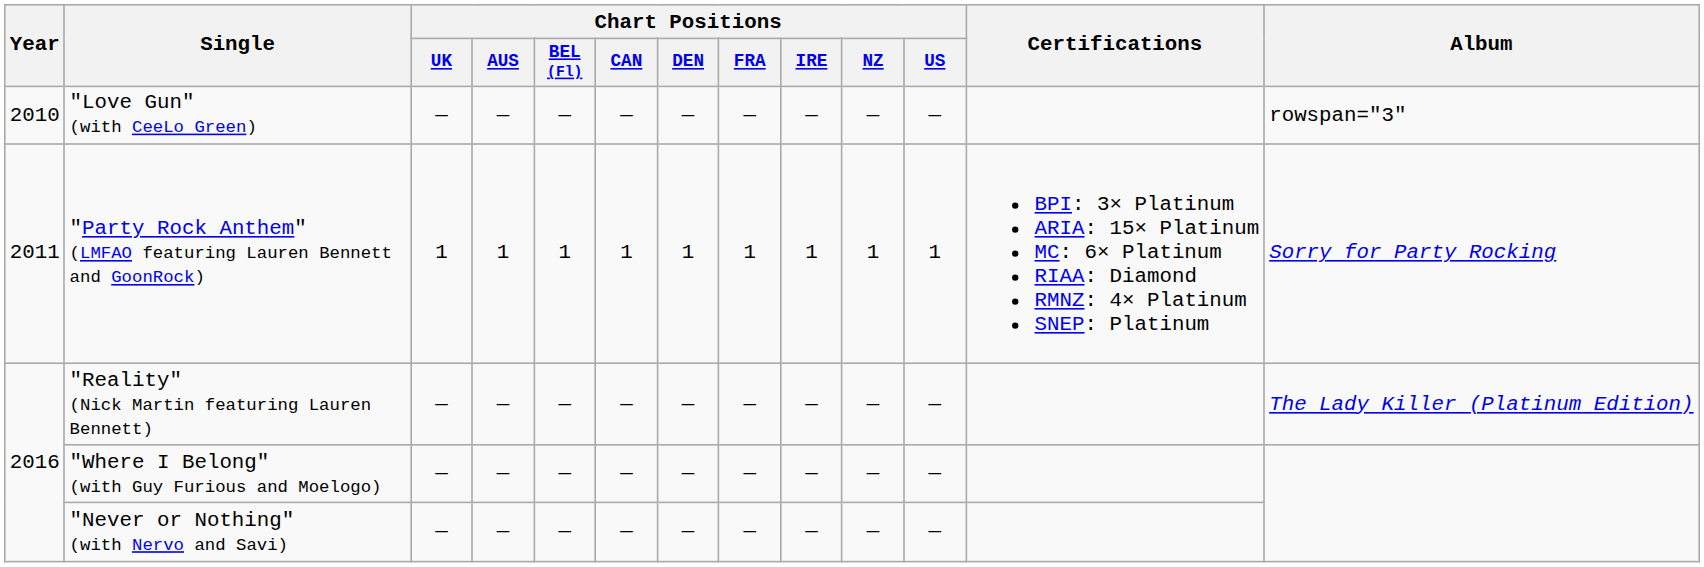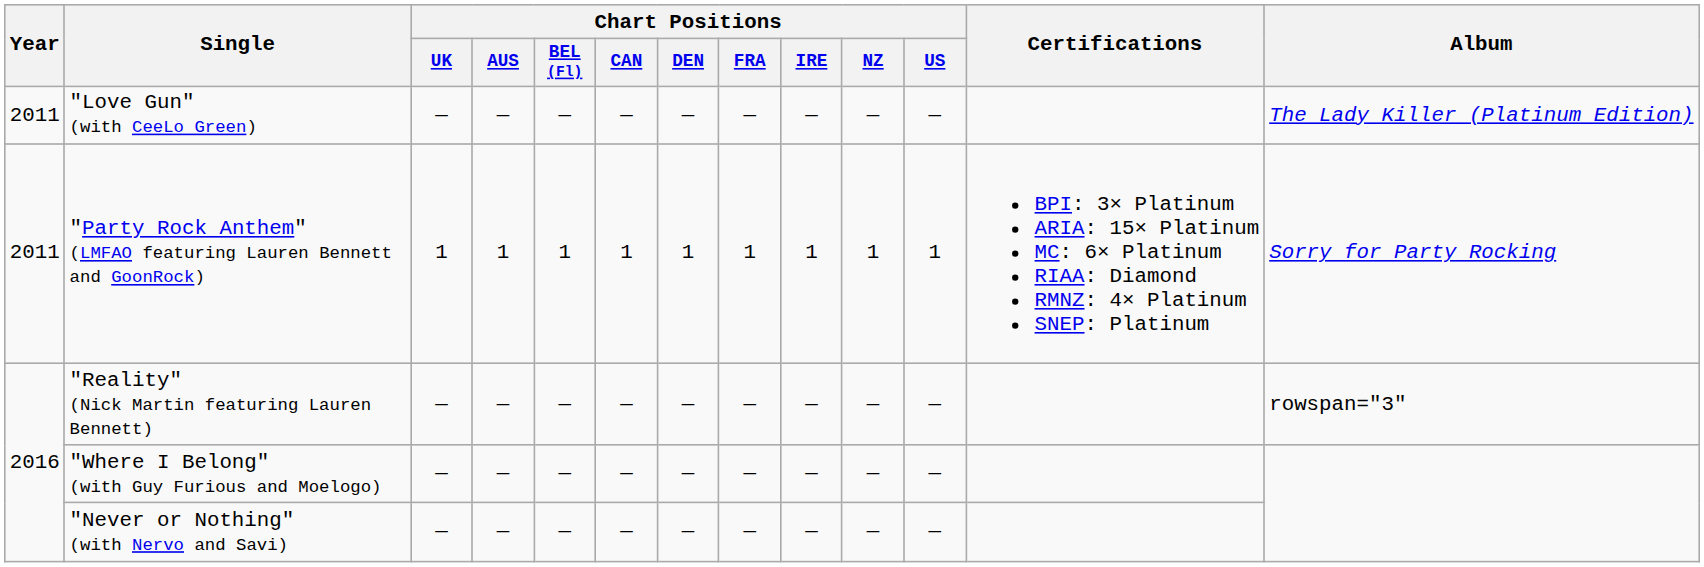(35, 115) 2010 -> (35, 115) 2011
(1338, 115) rowspan="3" -> (1481, 115) The Lady Killer (Platinum Edition)
(1481, 404) The Lady Killer (Platinum Edition) -> (1338, 404) rowspan="3"
